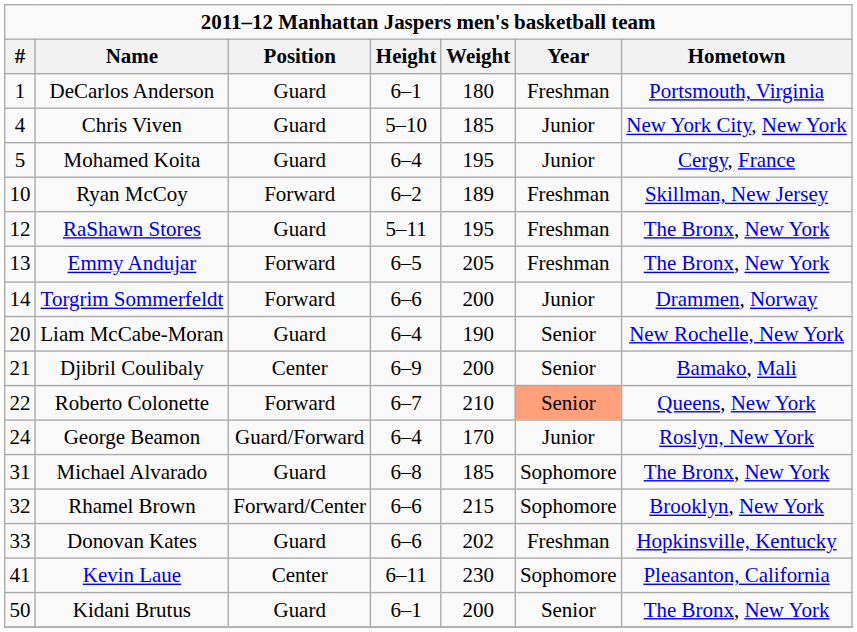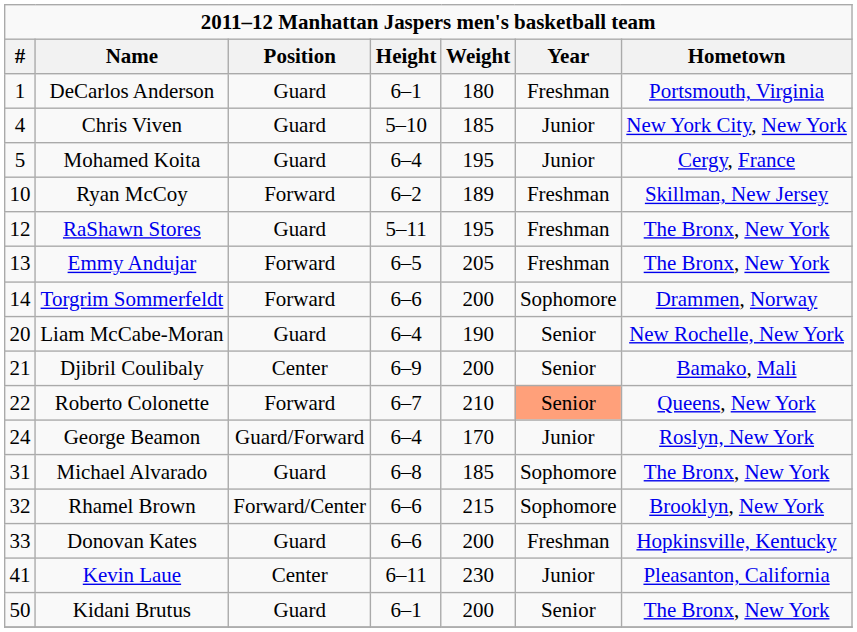(568, 298) Junior -> (568, 298) Sophomore
(478, 540) 202 -> (478, 540) 200
(568, 575) Sophomore -> (568, 575) Junior
